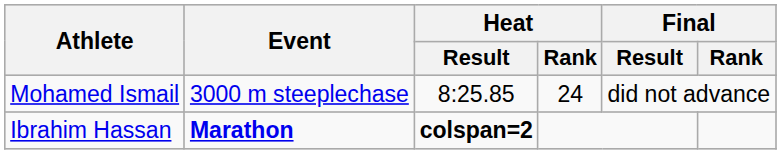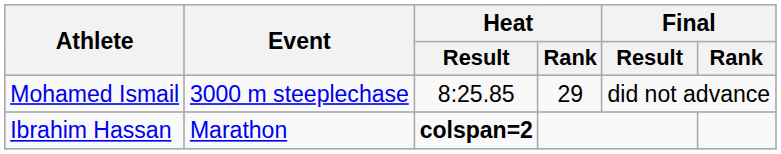(570, 94) 24 -> (570, 94) 29
(242, 131) bold -> (239, 131) normal
